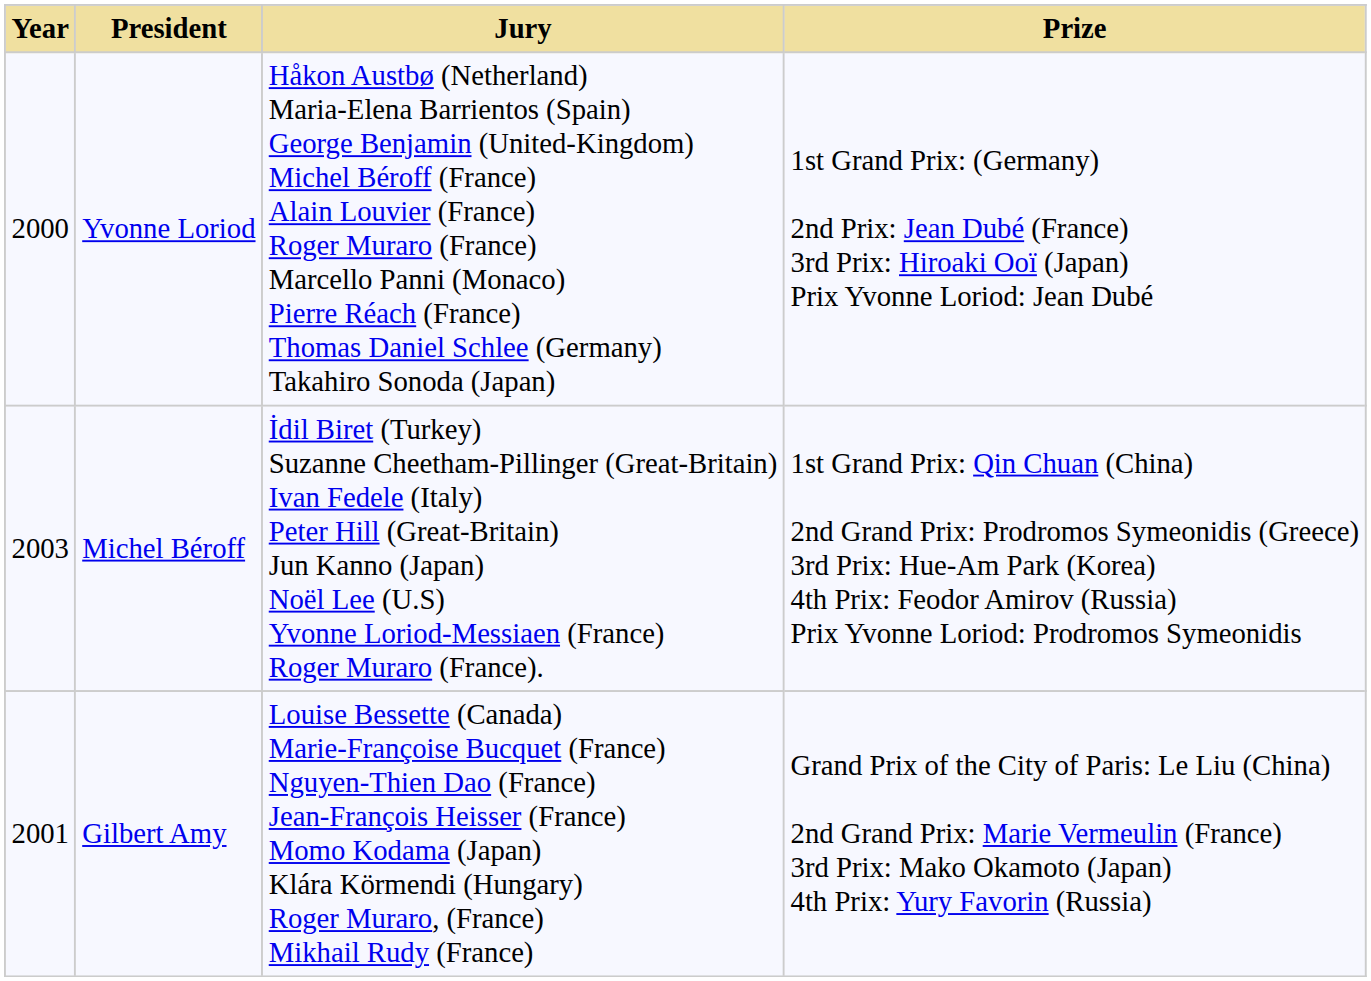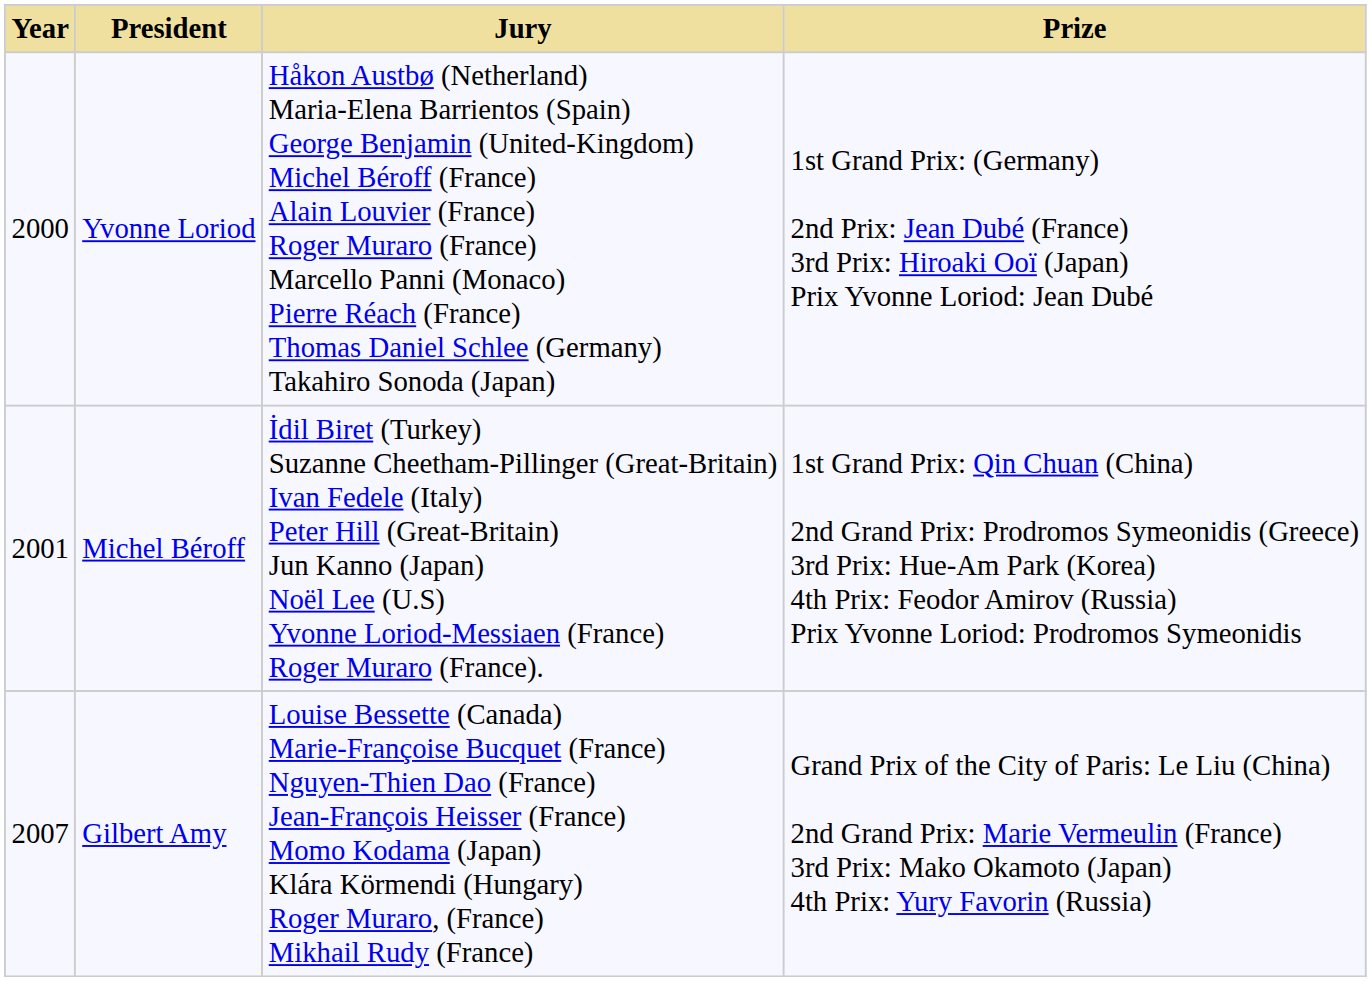(40, 547) 2003 -> (40, 547) 2001
(40, 833) 2001 -> (40, 833) 2007
